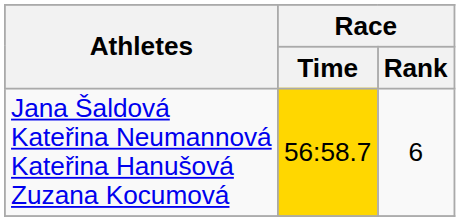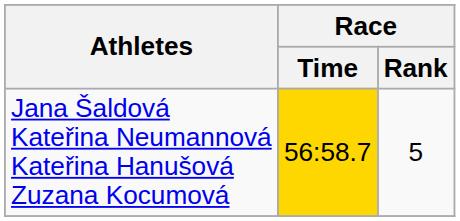(416, 152) 6 -> (416, 152) 5
